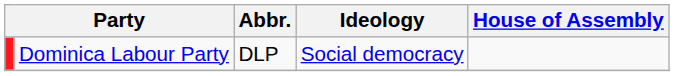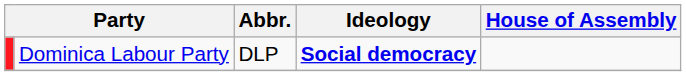(382, 53) normal -> (388, 53) bold
